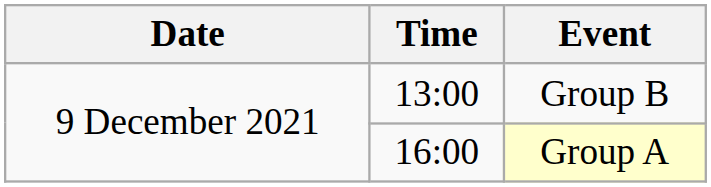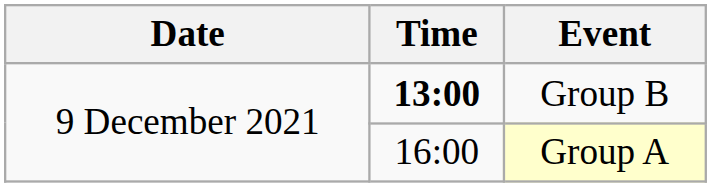(437, 92) normal -> (437, 92) bold
